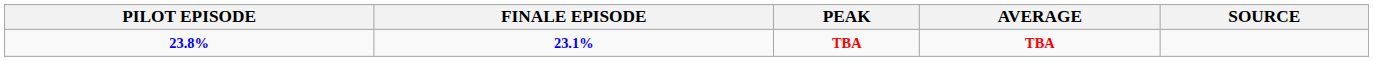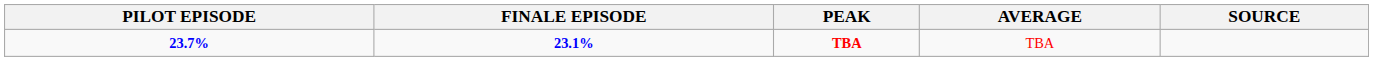(189, 43) 23.8% -> (189, 43) 23.7%
(1040, 42) bold -> (1040, 43) normal
